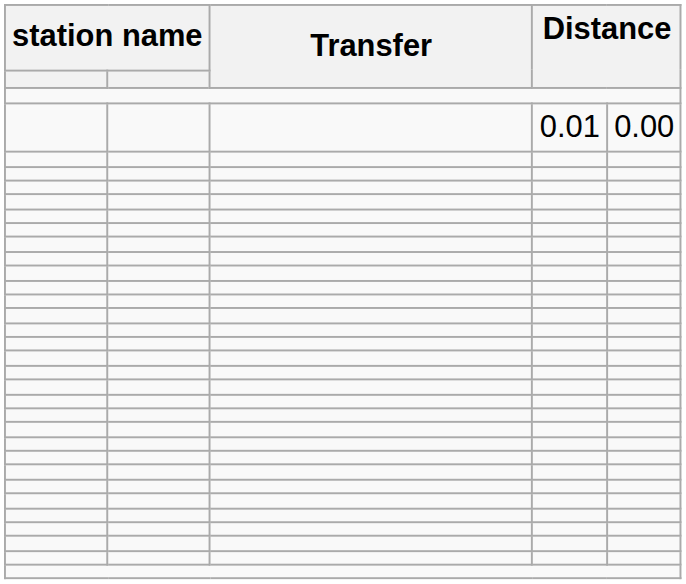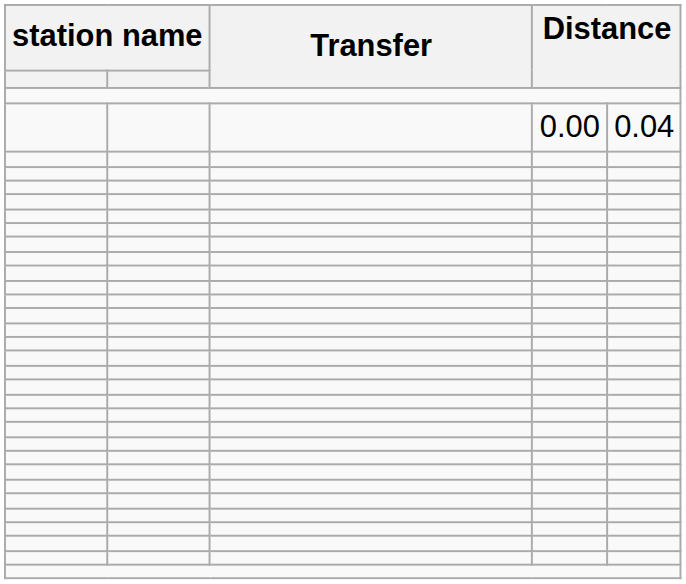(570, 126) 0.01 -> (570, 126) 0.00
(644, 126) 0.00 -> (644, 126) 0.04
